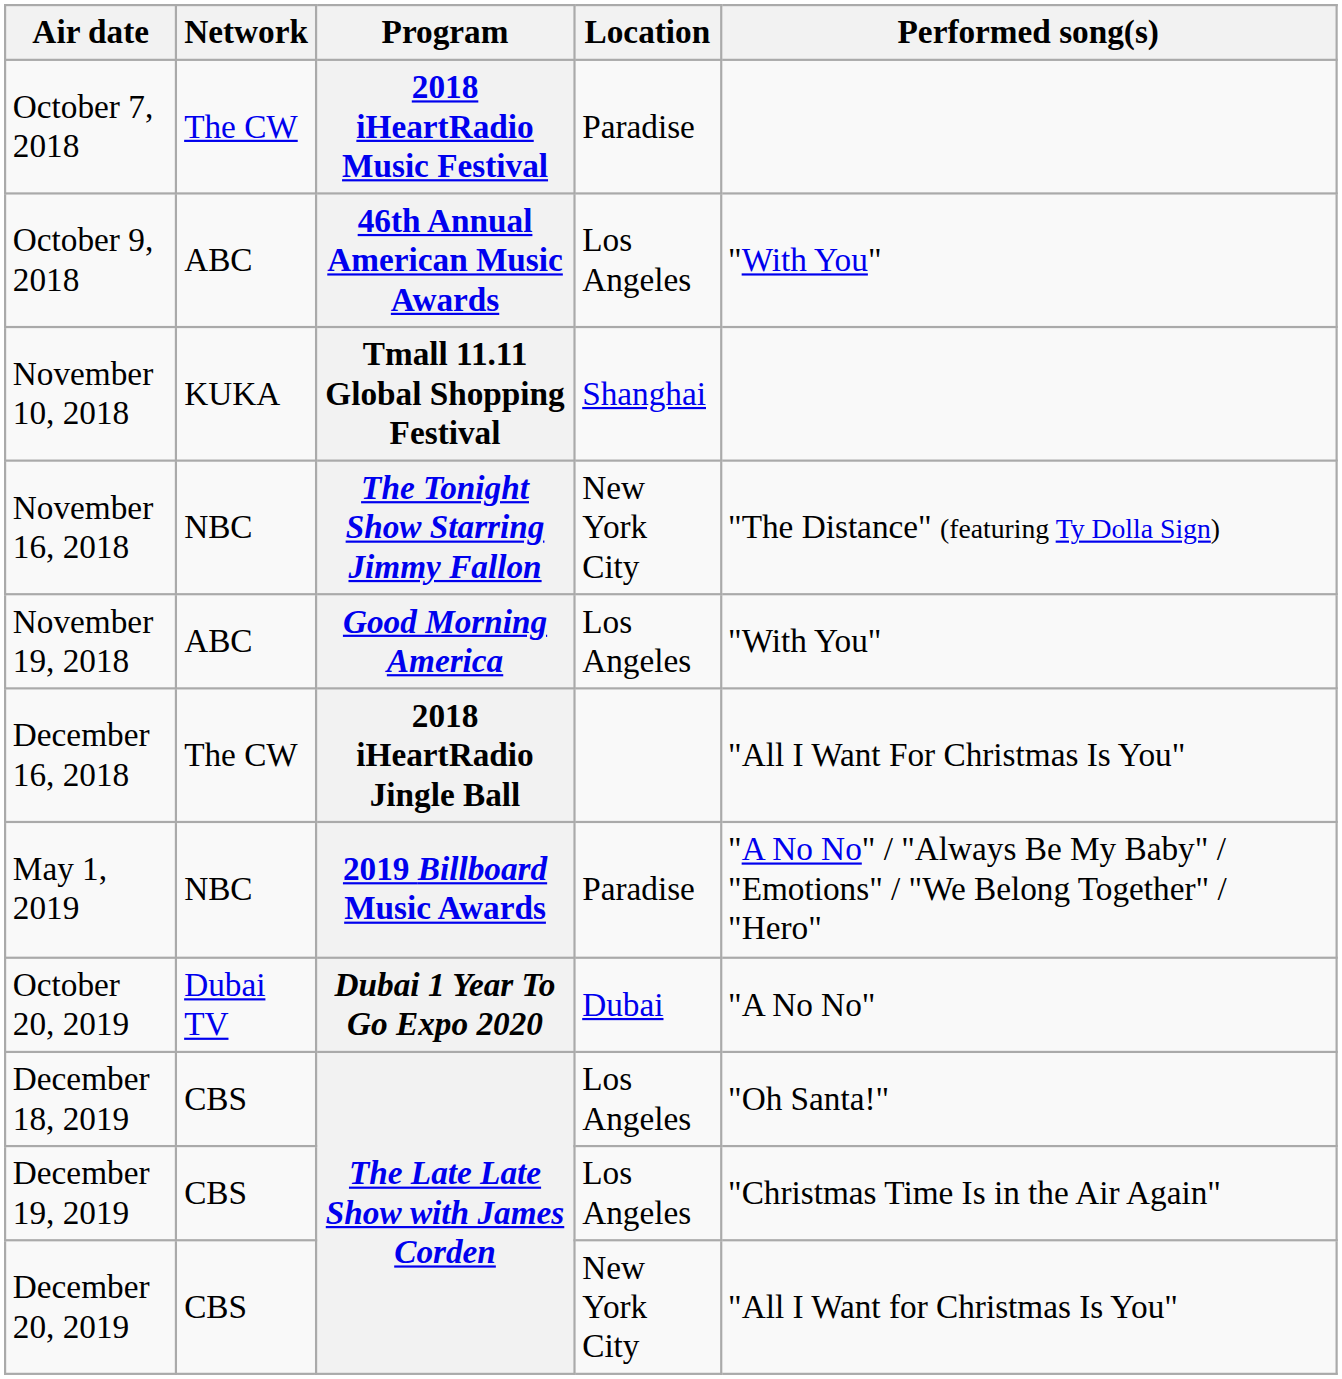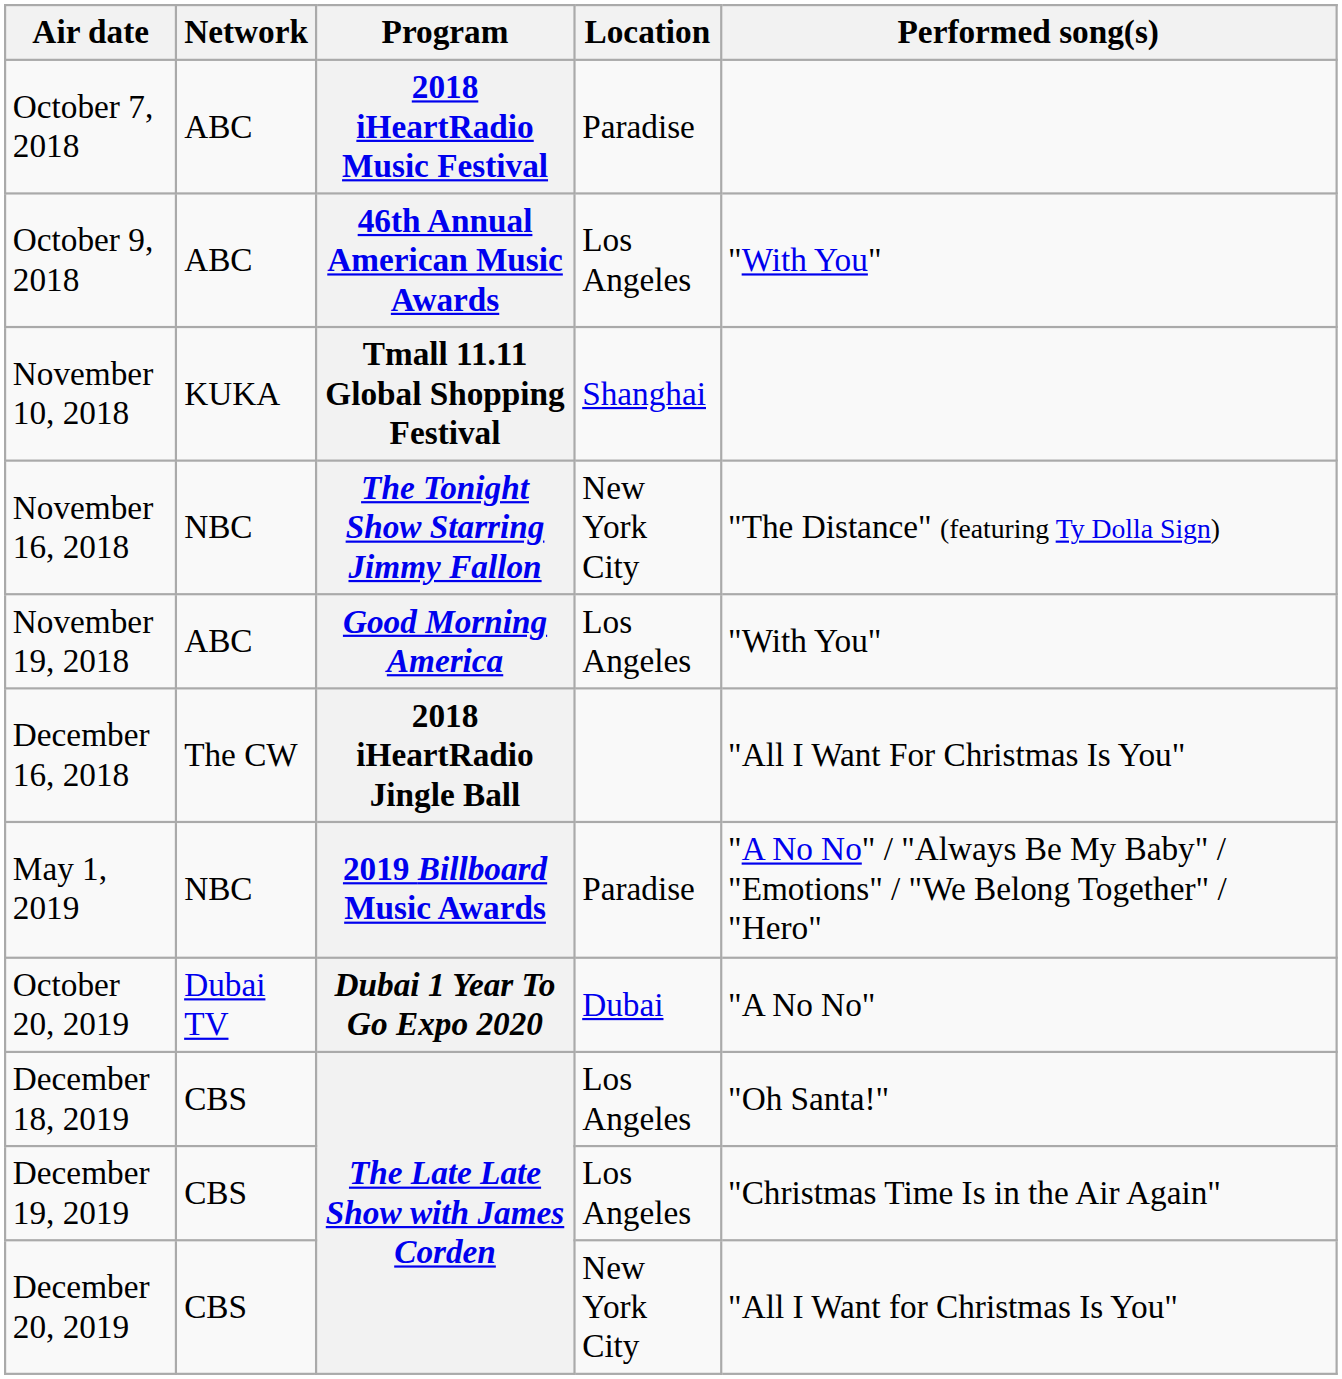(241, 126) The CW -> (218, 126) ABC
